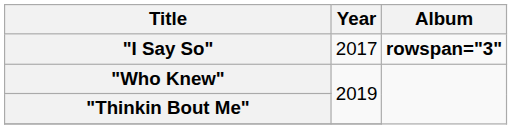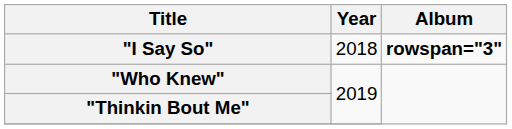(357, 49) 2017 -> (357, 49) 2018
